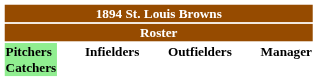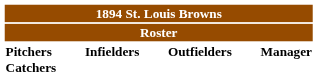(31, 59) lightgreen background -> (31, 59) no background
